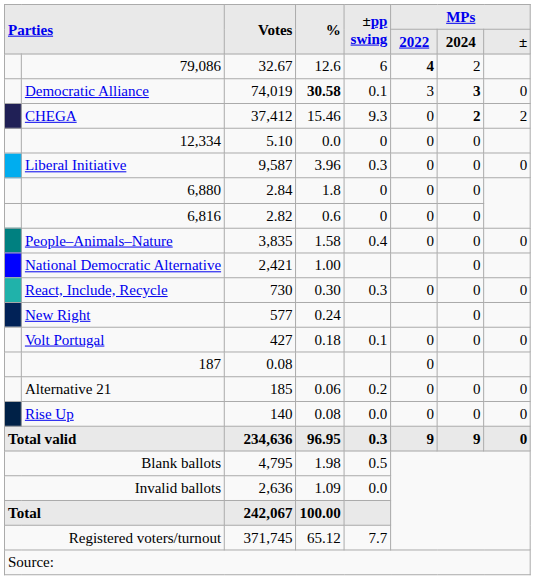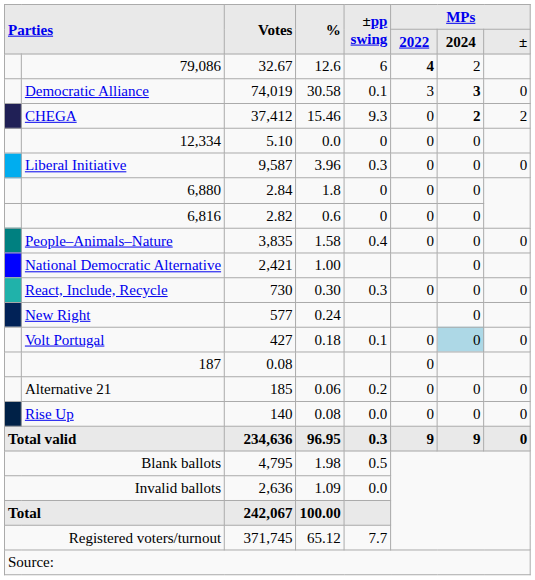(324, 91) bold -> (324, 91) normal
(477, 339) no background -> (477, 339) lightblue background
